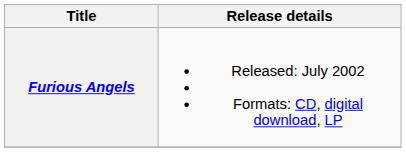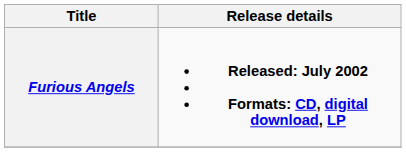(280, 96) normal -> (280, 96) bold
